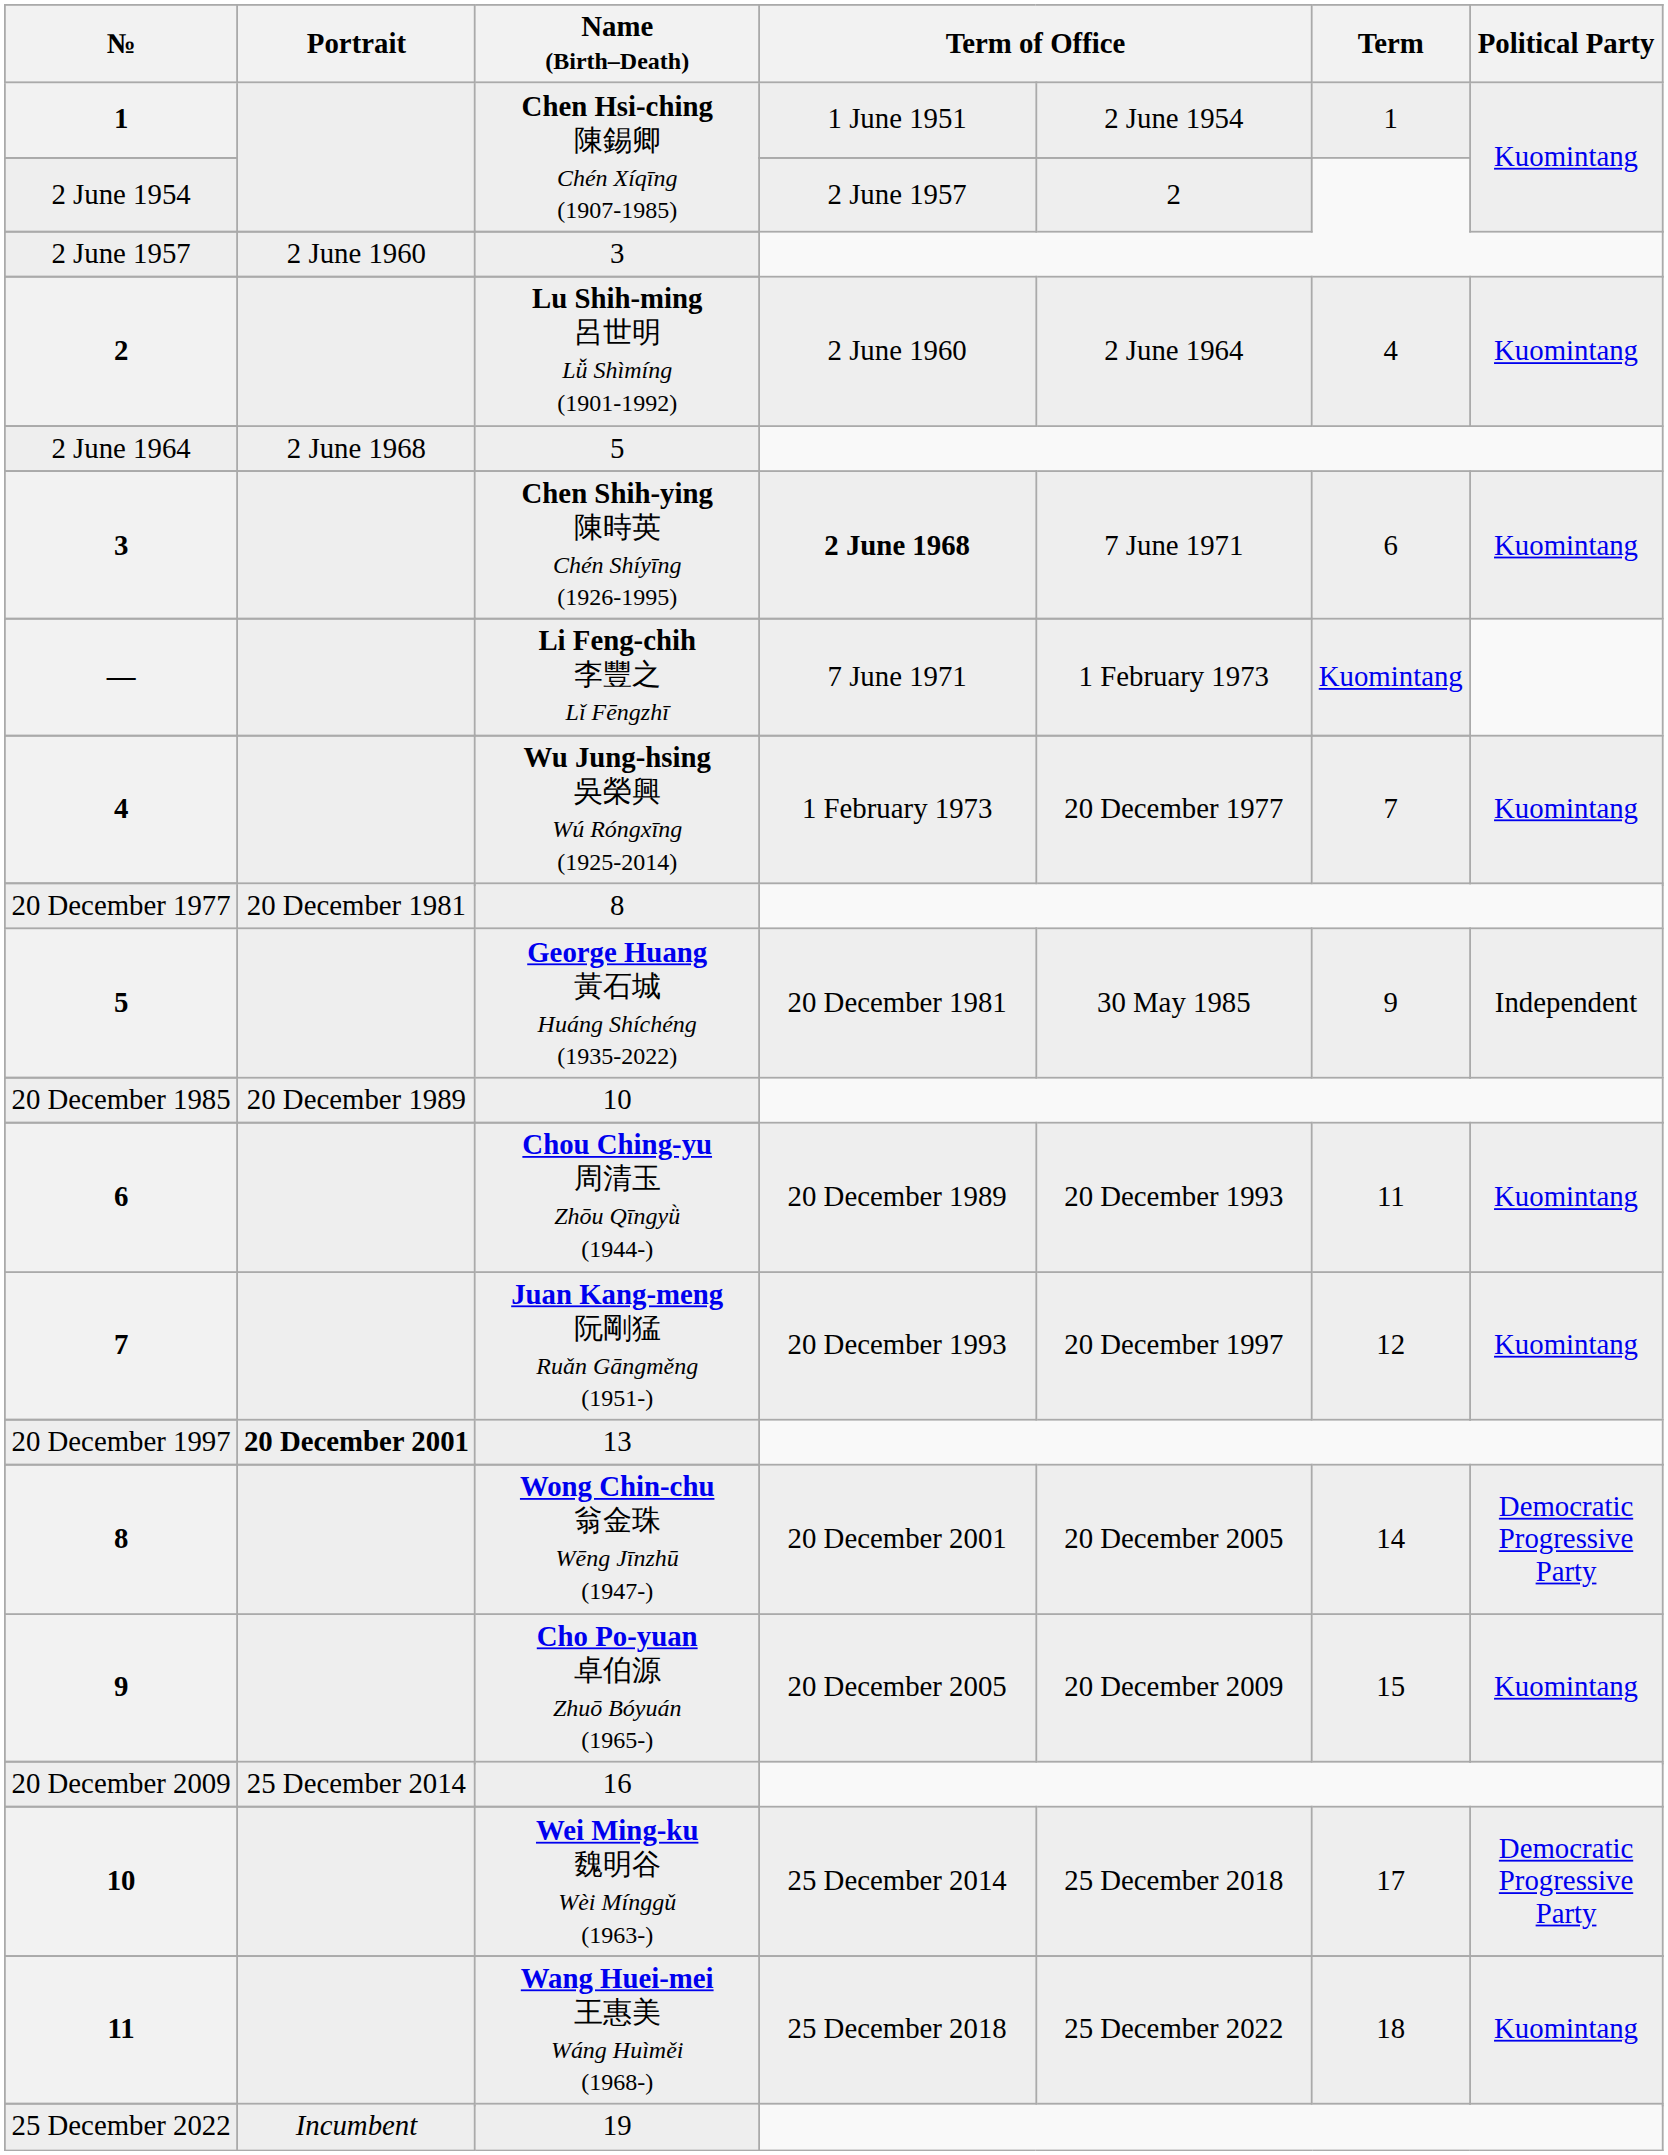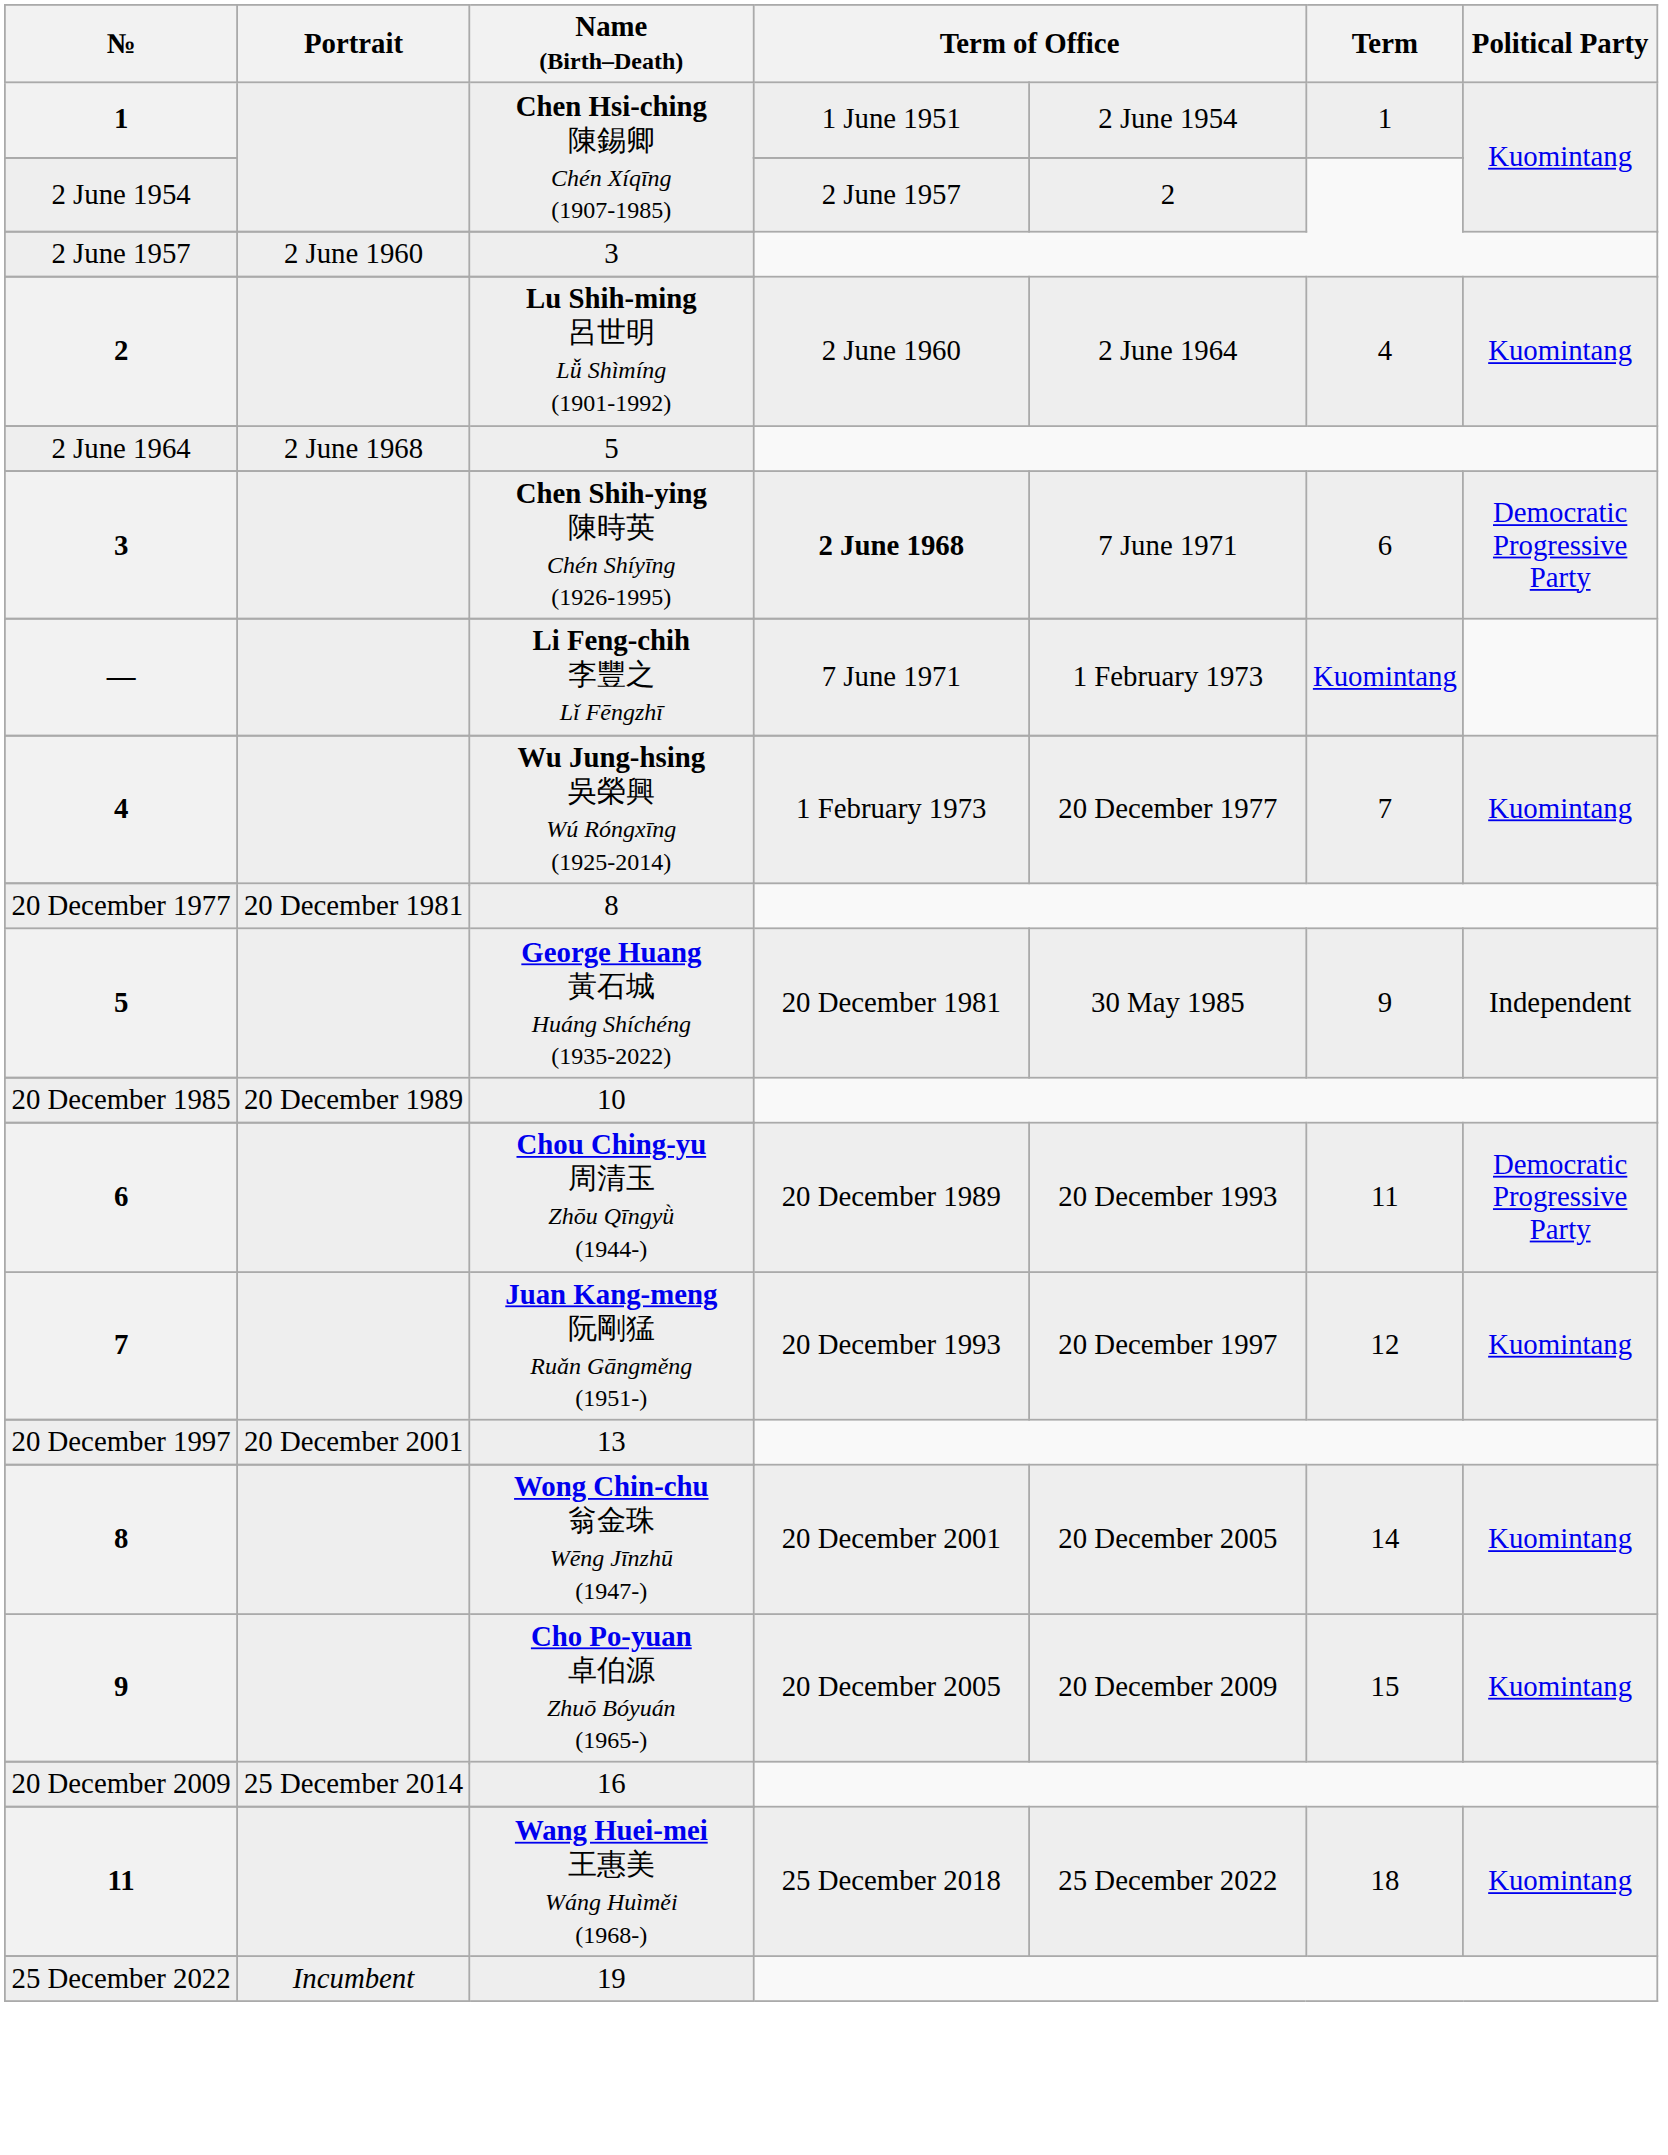(1566, 544) Kuomintang -> (1560, 544) Democratic Progressive Party
(1566, 1196) Kuomintang -> (1560, 1196) Democratic Progressive Party
(356, 1441) bold -> (353, 1441) normal
(1566, 1538) Democratic Progressive Party -> (1560, 1538) Kuomintang
- row: (121, 1881)
